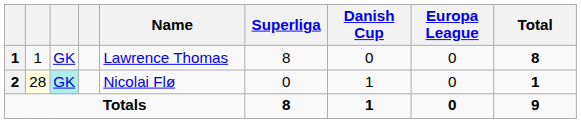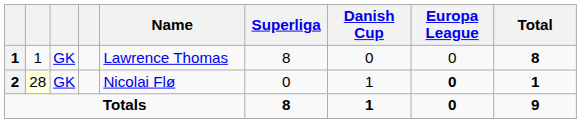(64, 81) paleturquoise background -> (64, 81) no background
(452, 81) normal -> (452, 81) bold
